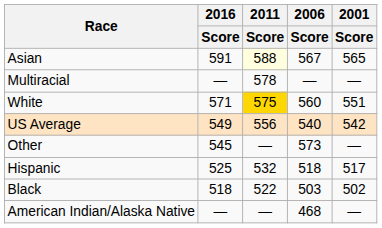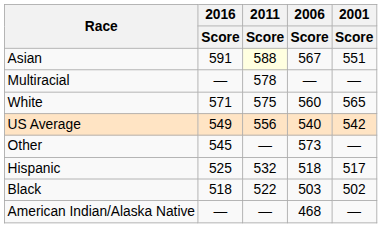(354, 59) 565 -> (354, 59) 551
(265, 102) gold background -> (265, 102) no background
(354, 102) 551 -> (354, 102) 565
